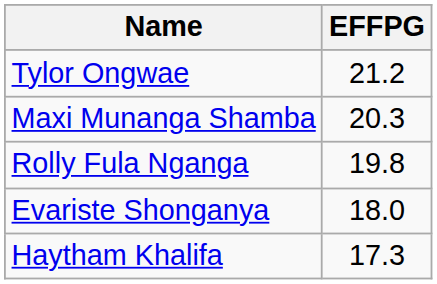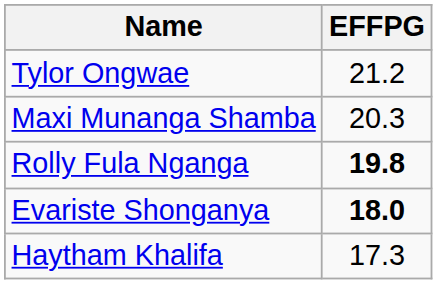(377, 164) normal -> (377, 164) bold
(377, 210) normal -> (377, 210) bold
